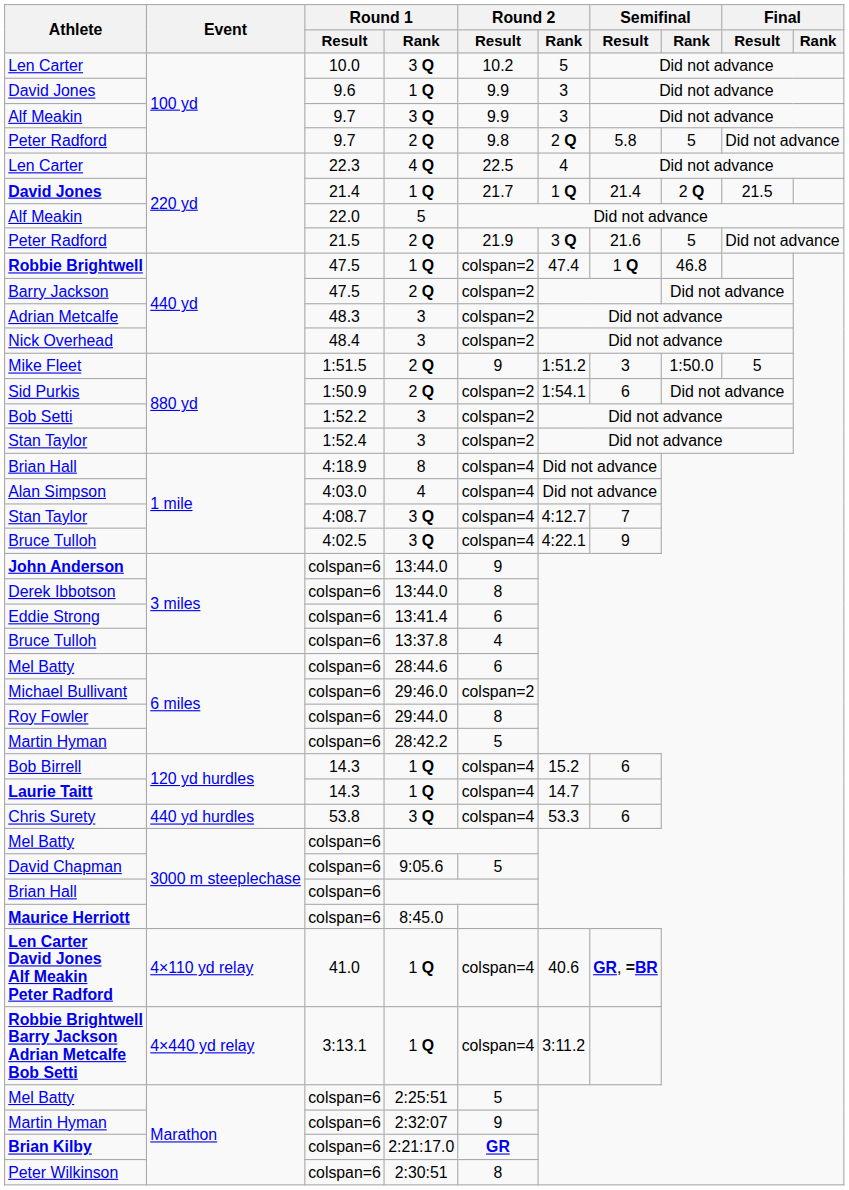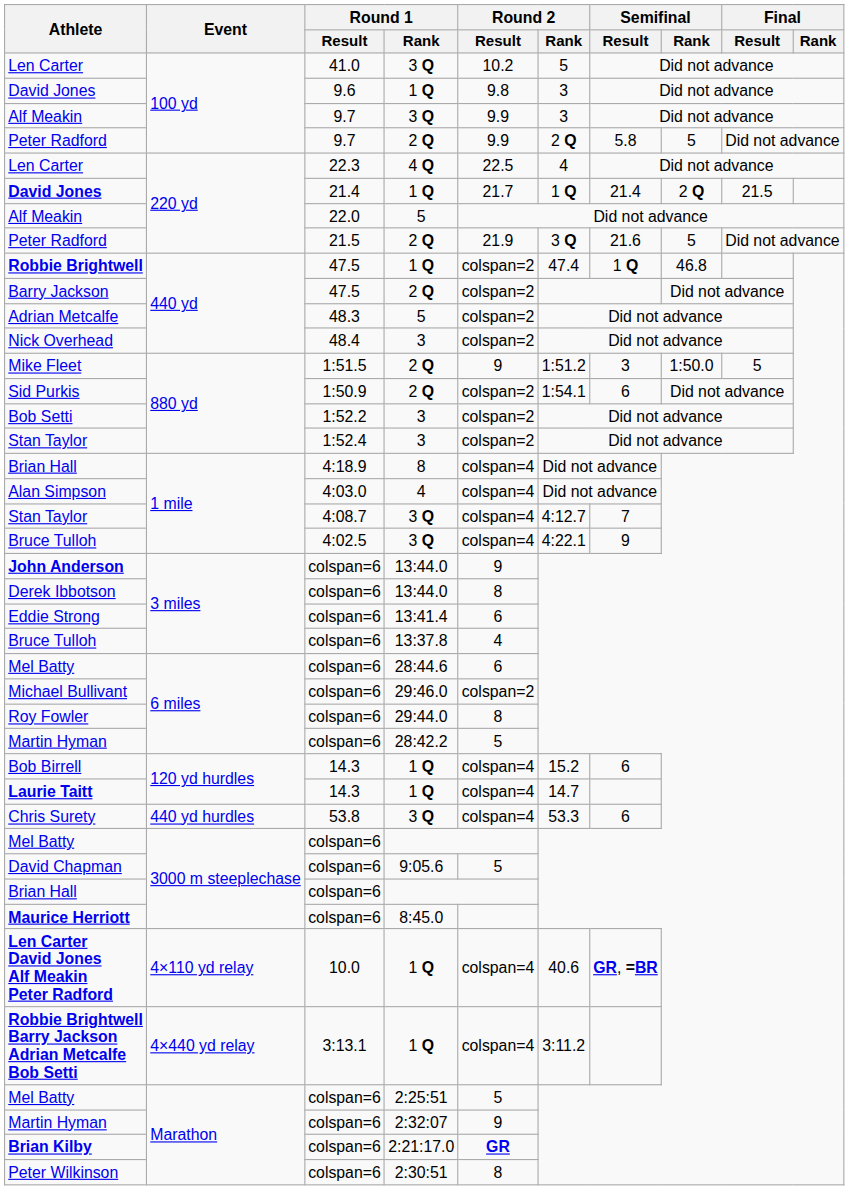(344, 66) 10.0 -> (344, 66) 41.0
(498, 91) 9.9 -> (498, 91) 9.8
(498, 141) 9.8 -> (498, 141) 9.9
(421, 316) 3 -> (421, 316) 5
(344, 968) 41.0 -> (344, 968) 10.0
